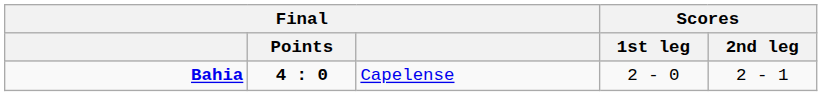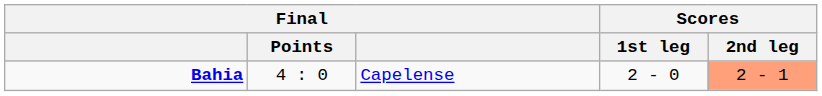(302, 76) bold -> (302, 76) normal
(762, 76) no background -> (762, 76) lightsalmon background
